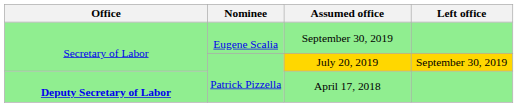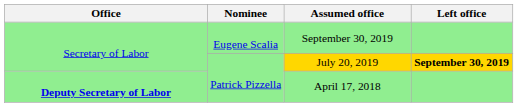(462, 62) normal -> (462, 62) bold
